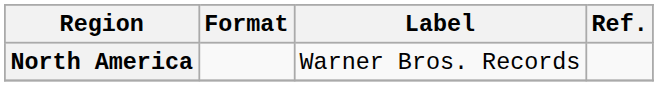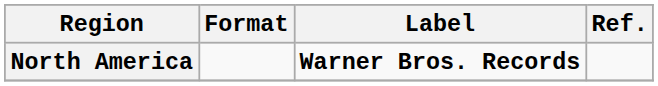(440, 62) normal -> (440, 62) bold
